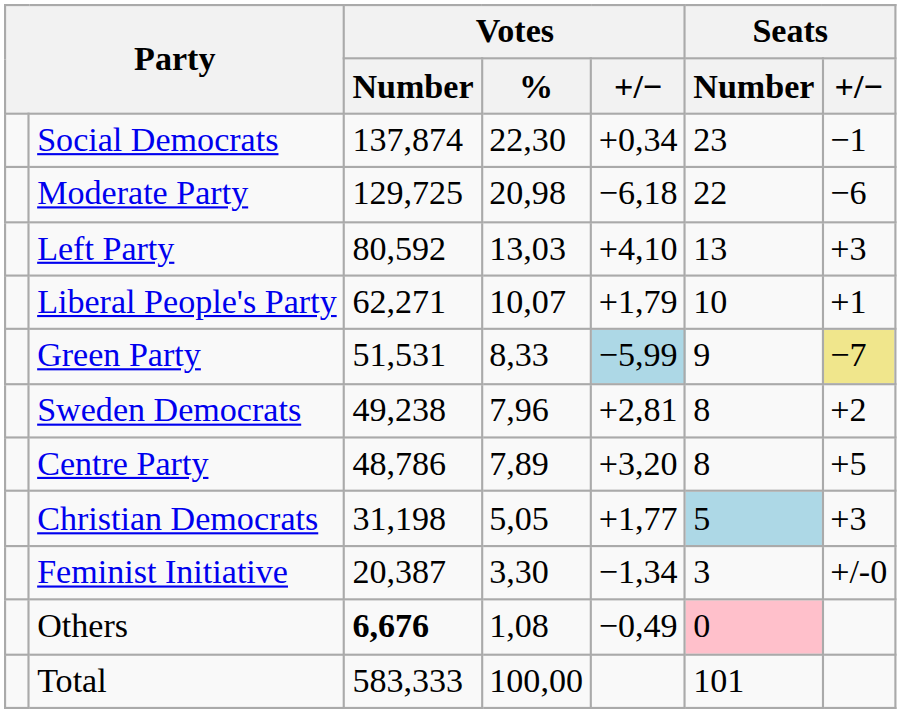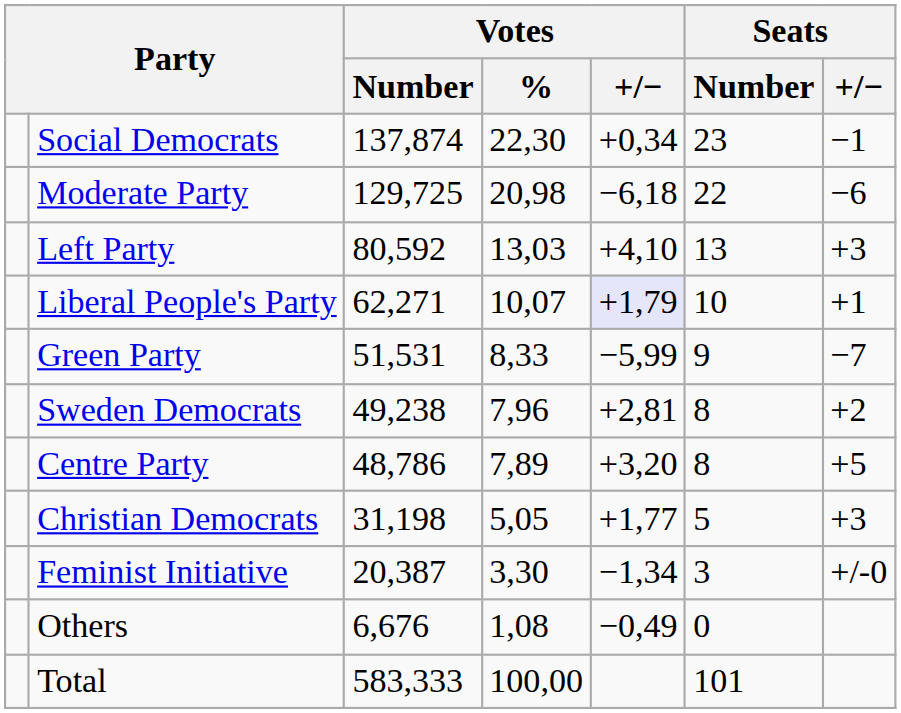(638, 301) no background -> (638, 301) lavender background
(638, 355) lightblue background -> (638, 355) no background
(848, 355) khaki background -> (848, 355) no background
(702, 517) lightblue background -> (702, 517) no background
(391, 626) bold -> (391, 626) normal
(702, 626) pink background -> (702, 626) no background
